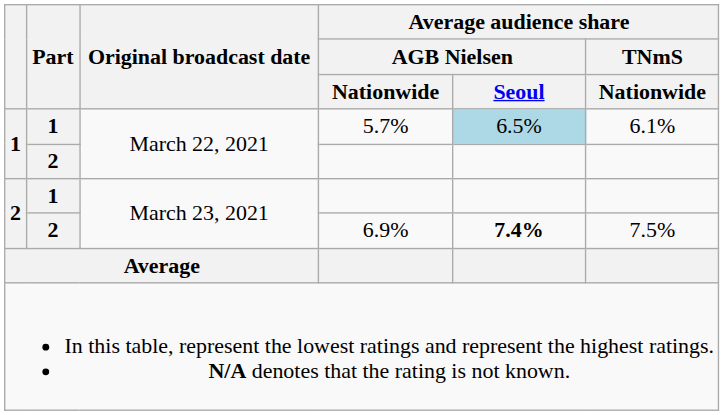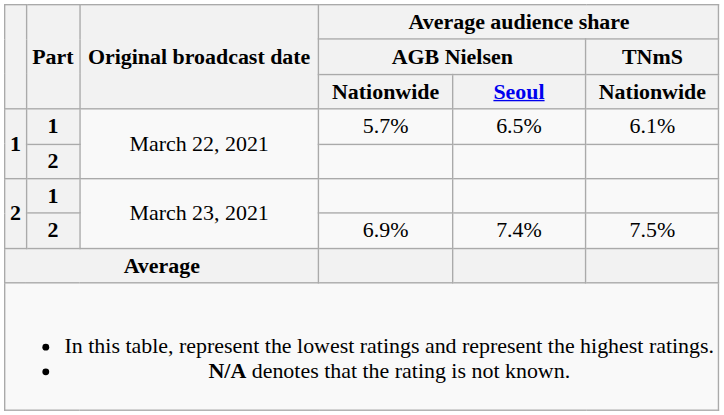(519, 126) lightblue background -> (519, 126) no background
(519, 230) bold -> (519, 230) normal
